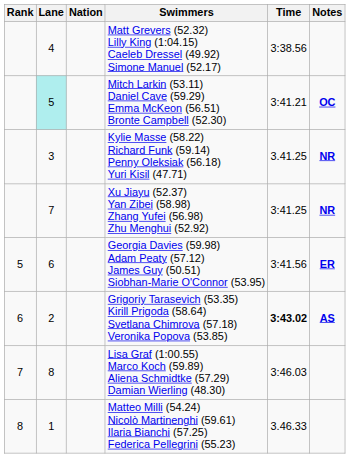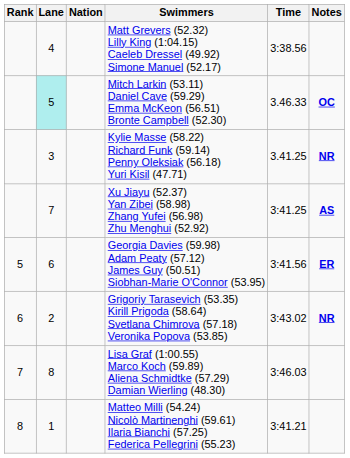(289, 102) 3:41.21 -> (288, 102) 3.46.33
(327, 210) NR -> (327, 210) AS
(289, 318) bold -> (288, 318) normal
(327, 318) AS -> (327, 318) NR
(289, 426) 3.46.33 -> (288, 426) 3:41.21
